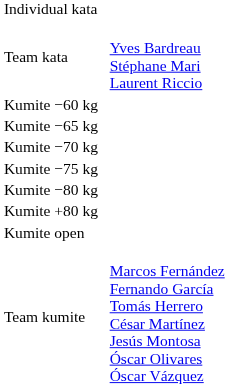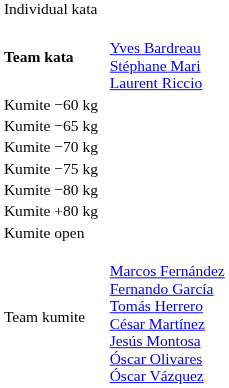(36, 57) normal -> (39, 57) bold
